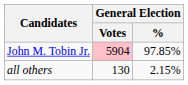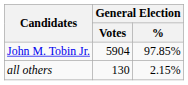(118, 51) pink background -> (118, 51) no background
